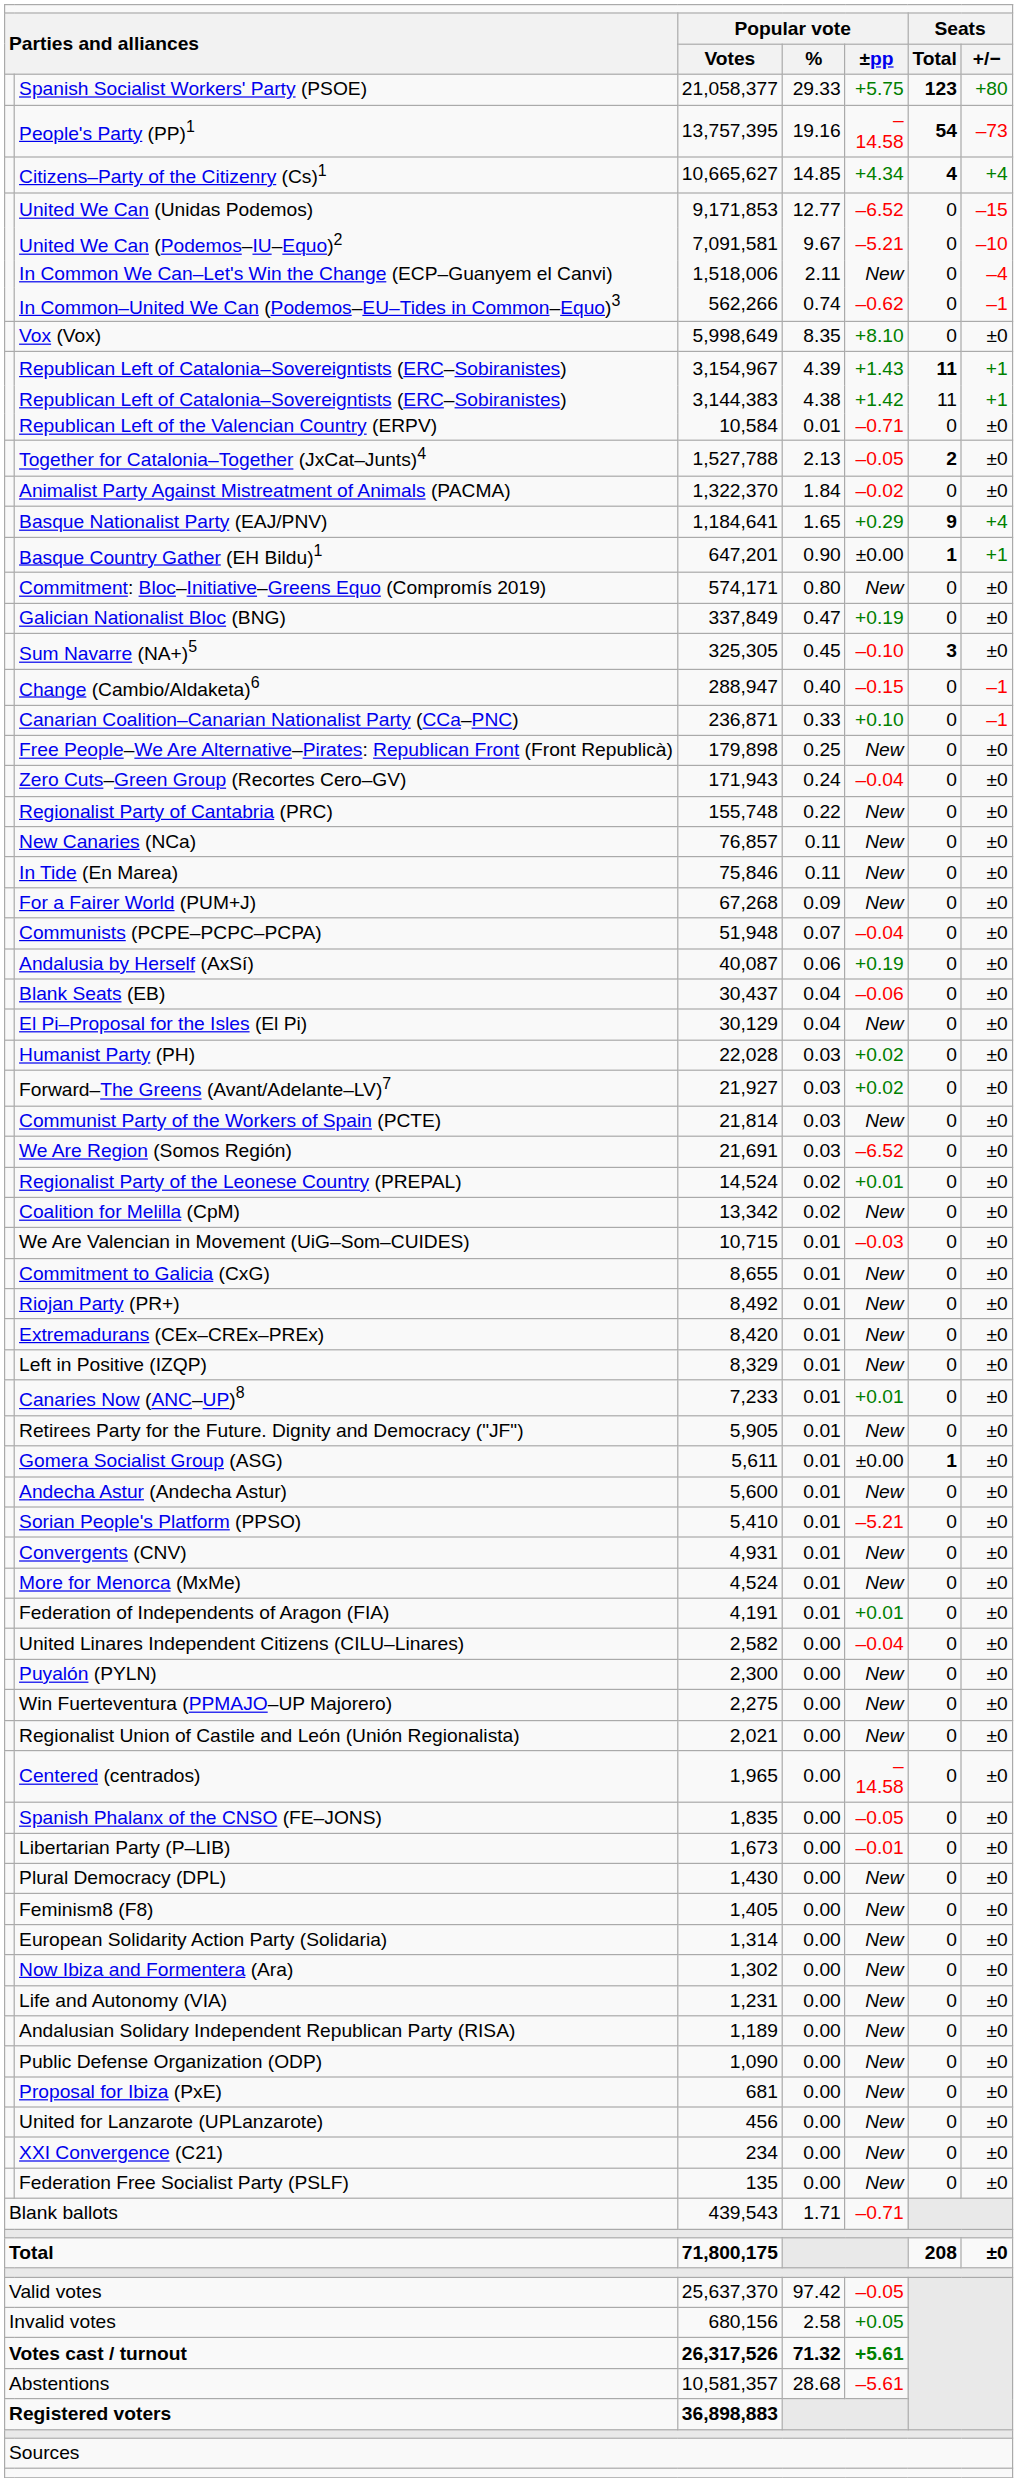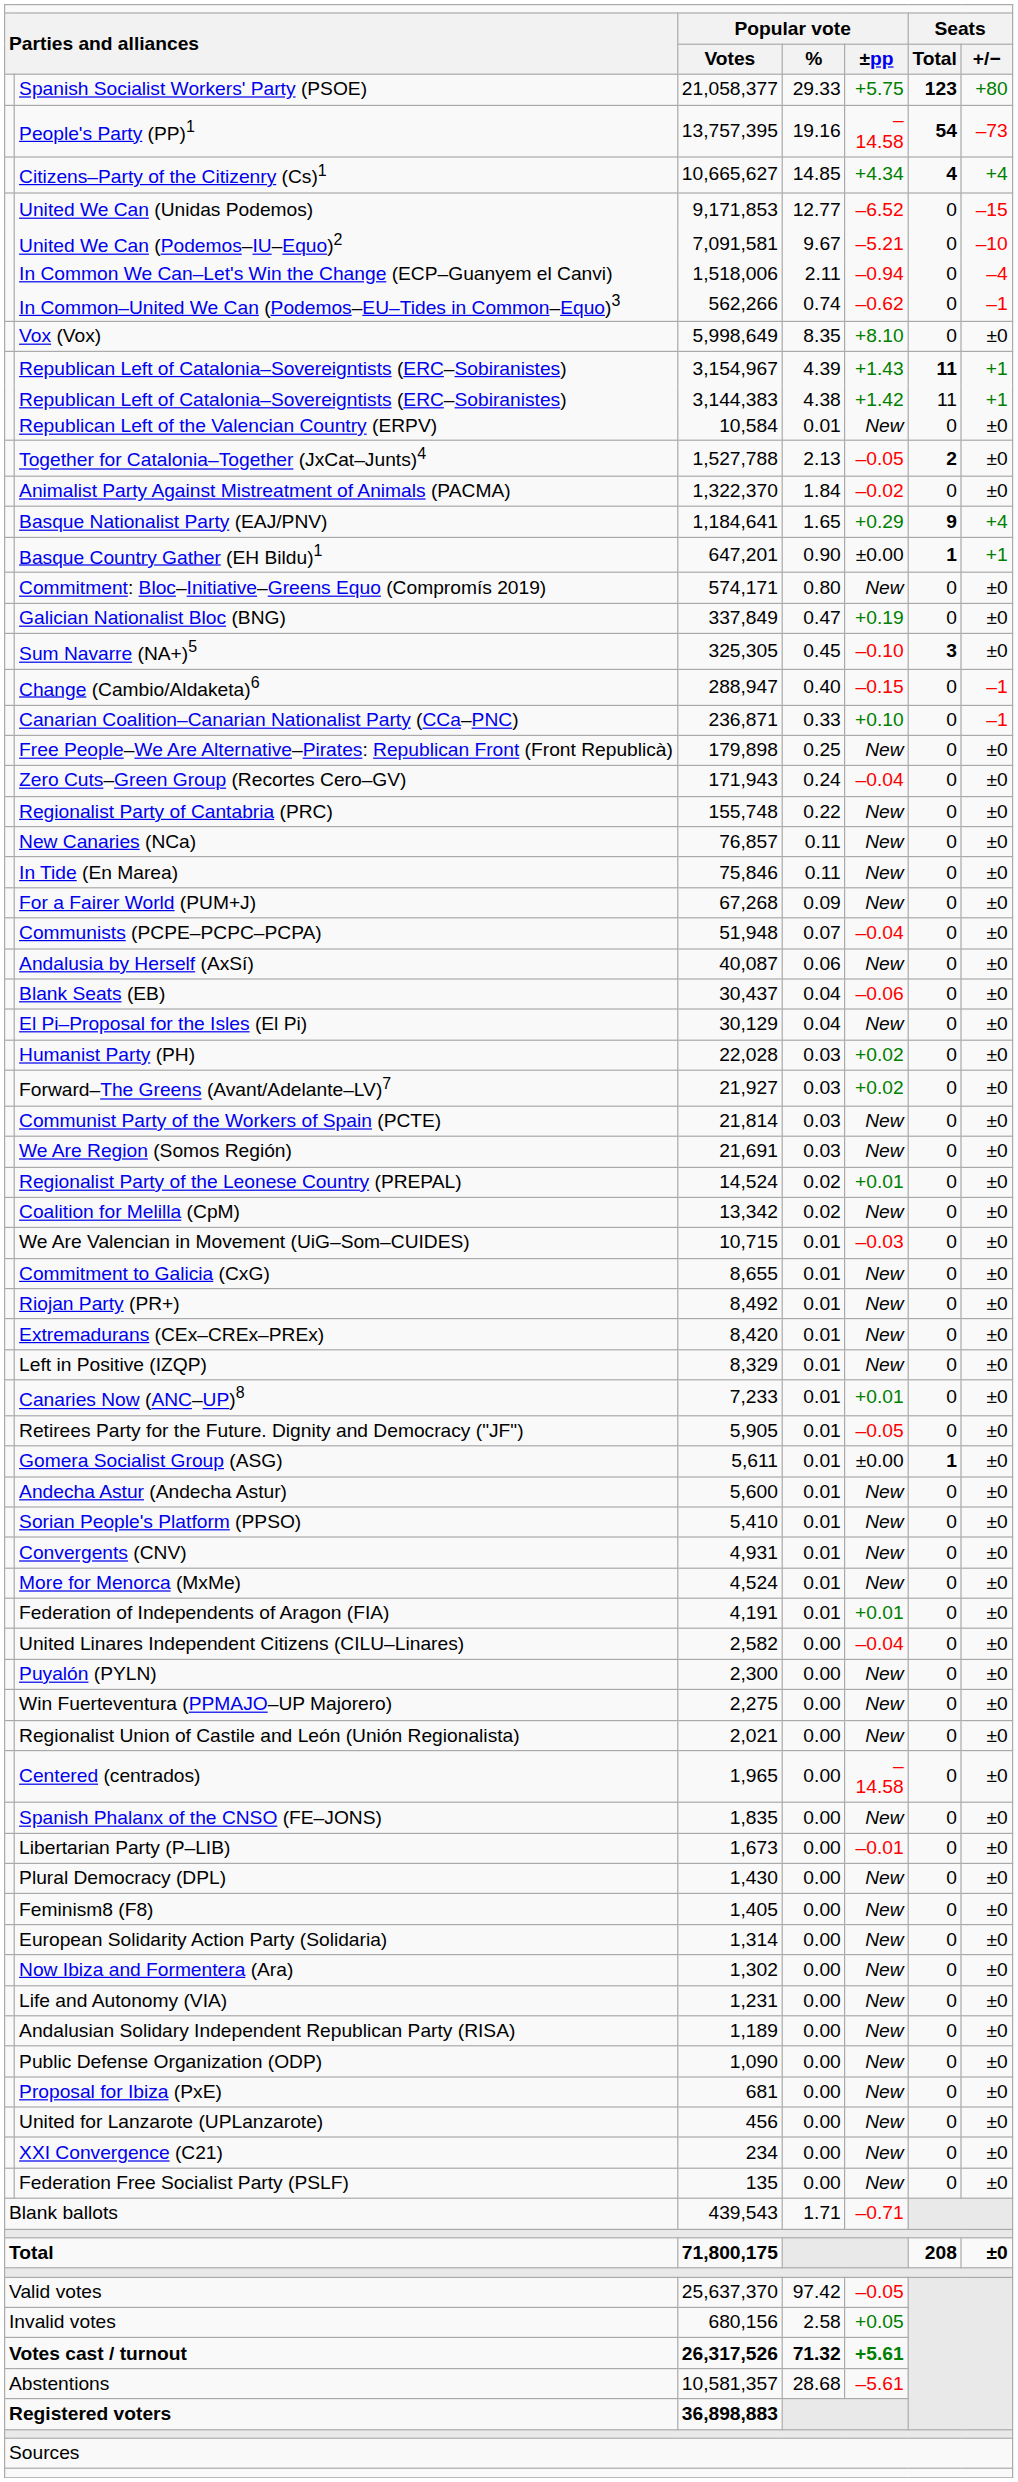(884, 273) New -> (880, 273) –0.94
(880, 426) –0.71 -> (884, 426) New
(879, 963) +0.19 -> (884, 963) New
(880, 1151) –6.52 -> (884, 1151) New
(884, 1430) New -> (880, 1430) –0.05
(880, 1522) –5.21 -> (884, 1522) New
(880, 1817) –0.05 -> (884, 1817) New
